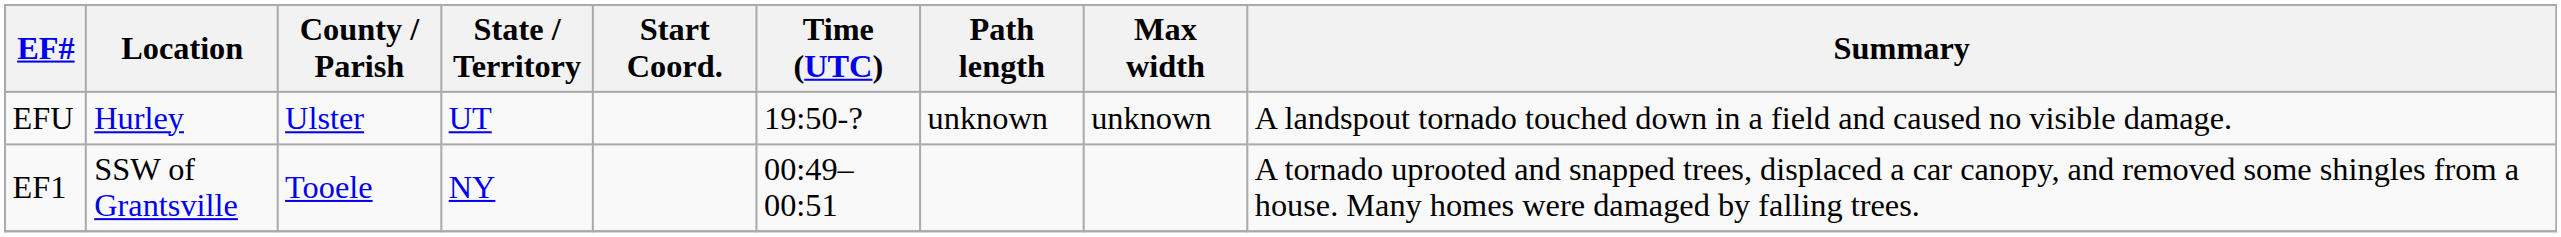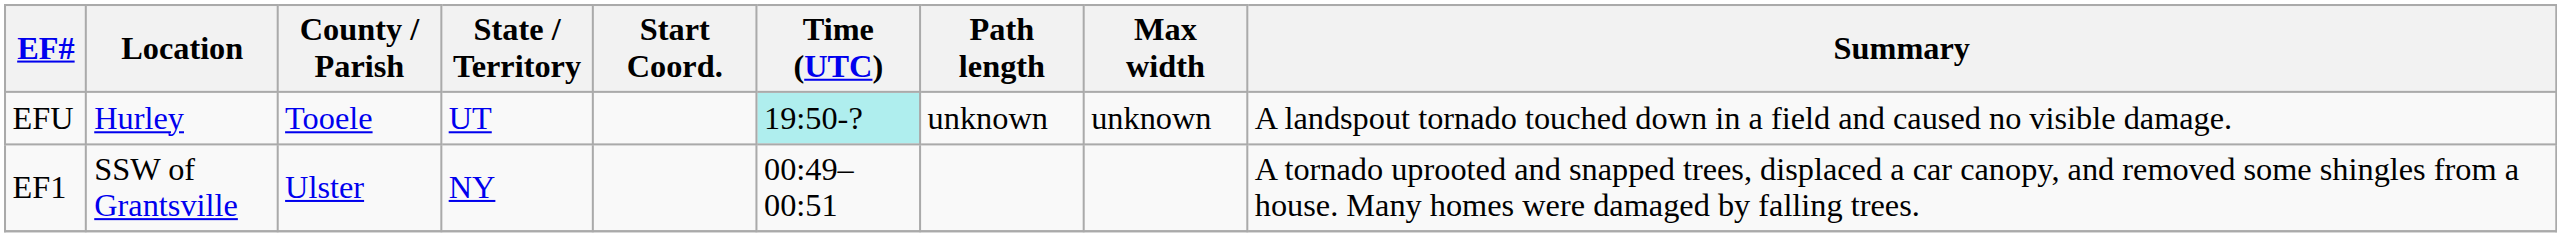(325, 117) Ulster -> (329, 117) Tooele
(813, 117) no background -> (813, 117) paleturquoise background
(329, 187) Tooele -> (325, 187) Ulster
